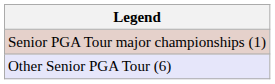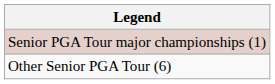(90, 66) lavender background -> (90, 66) no background
